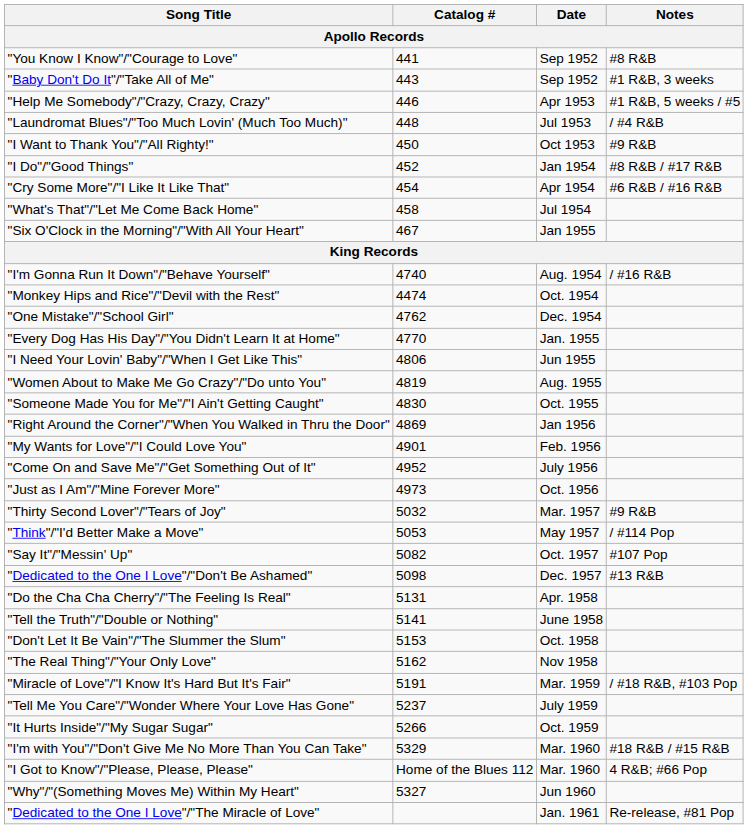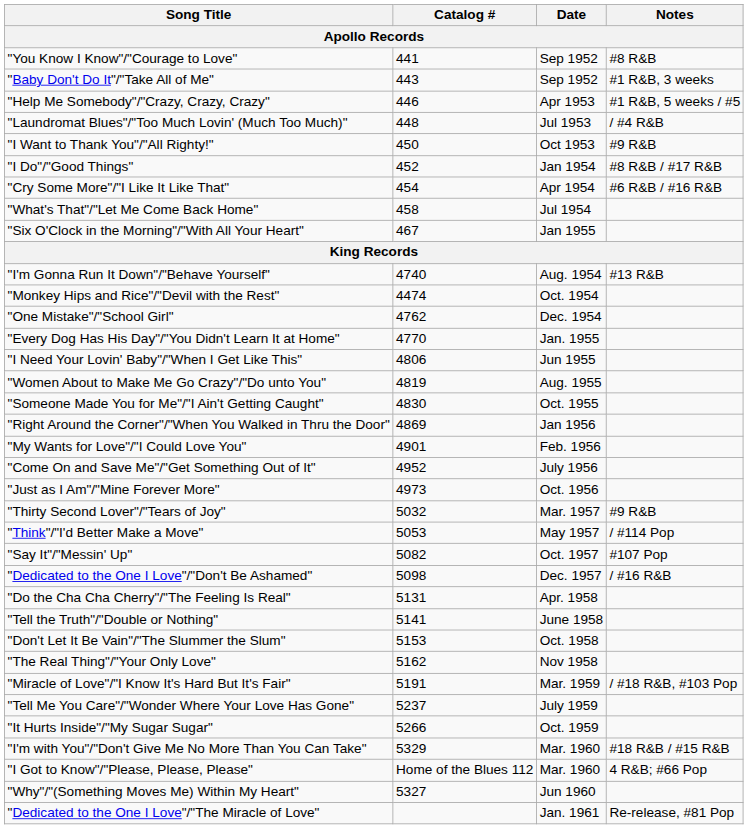(640, 274) / #16 R&B -> (637, 274) #13 R&B
(637, 576) #13 R&B -> (640, 576) / #16 R&B
